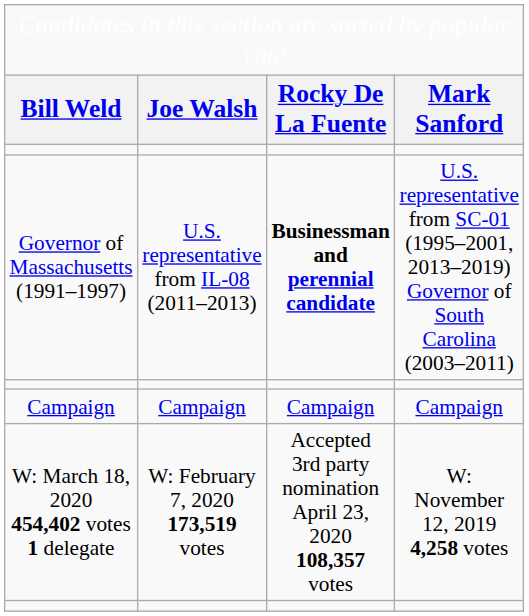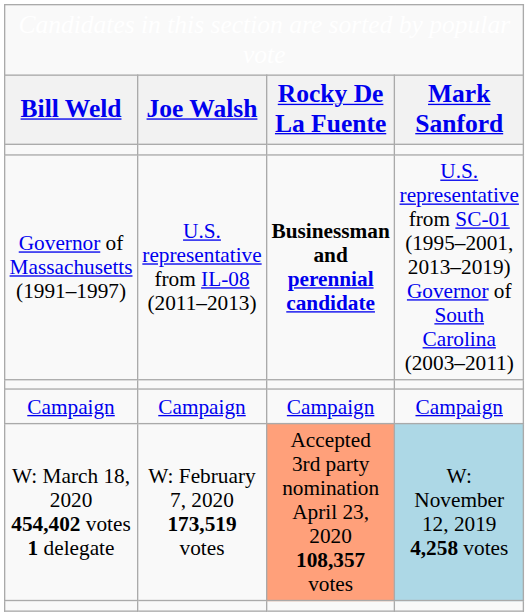(331, 511) no background -> (331, 511) lightsalmon background
(459, 511) no background -> (459, 511) lightblue background
